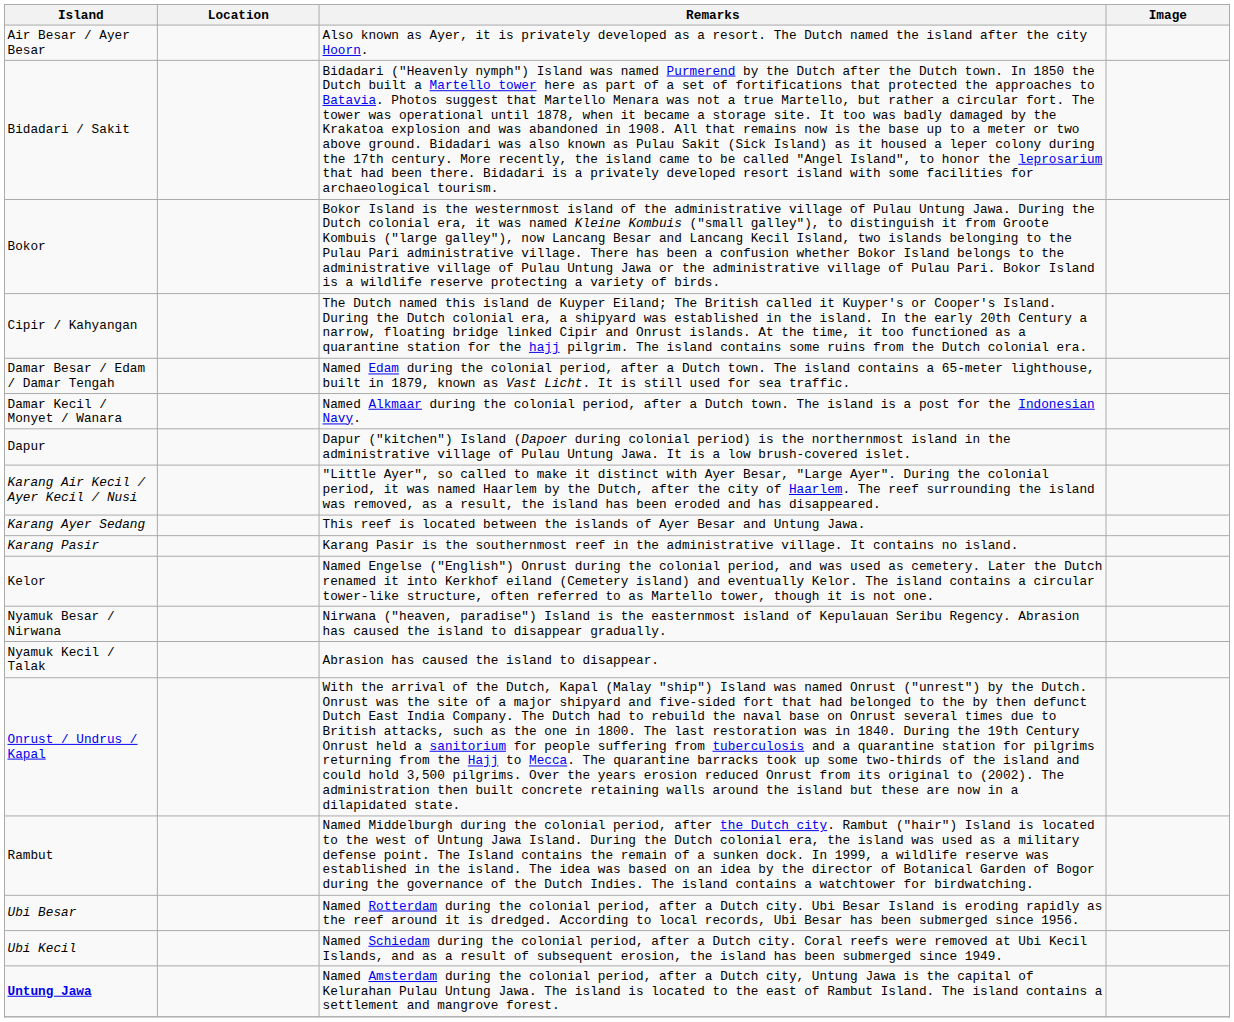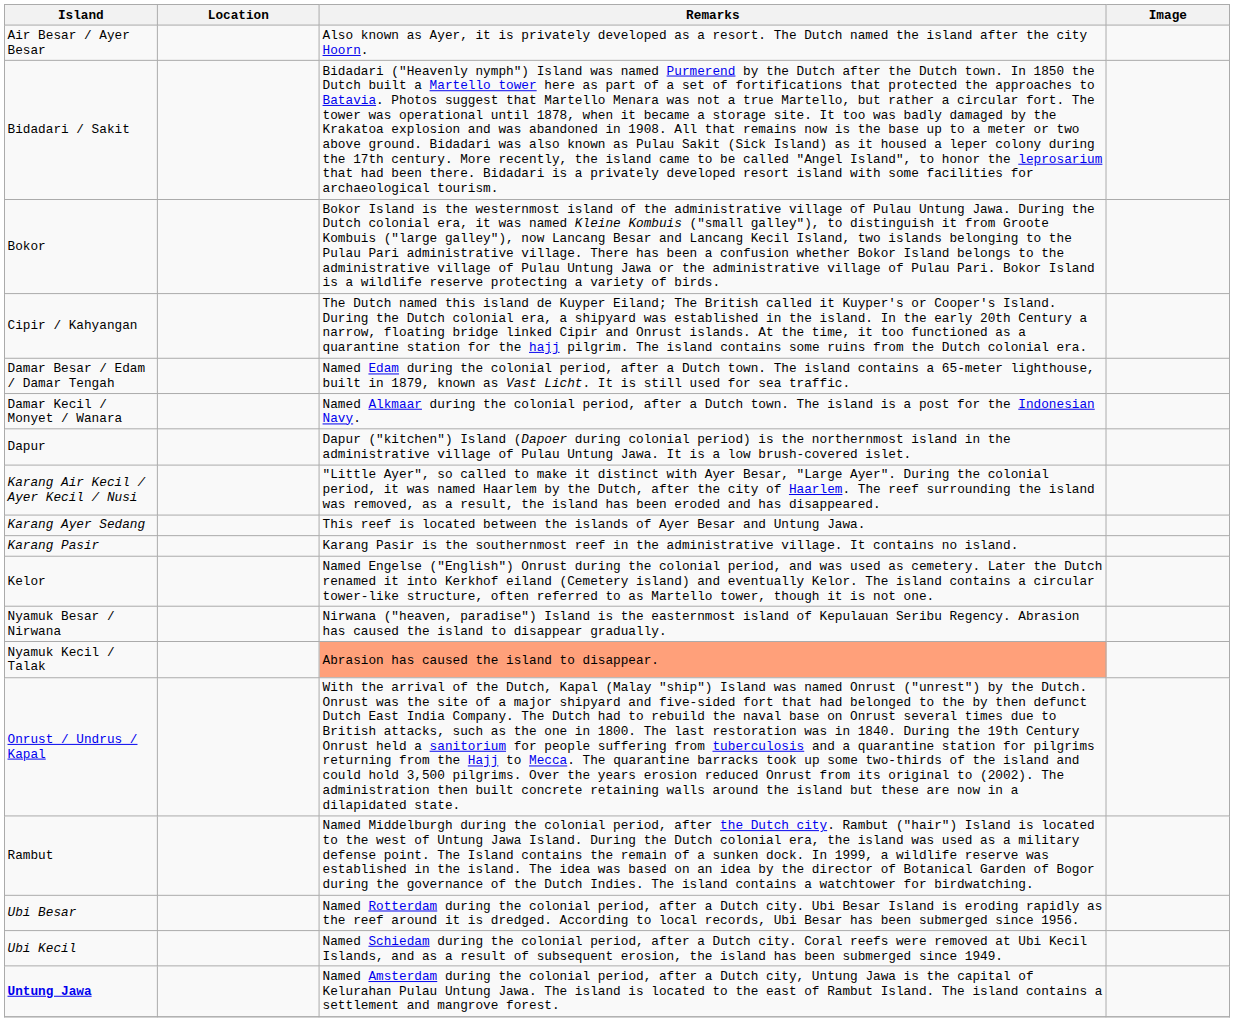(491, 660) no background -> (491, 660) lightsalmon background
